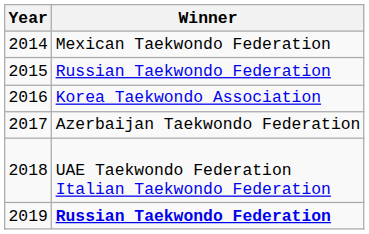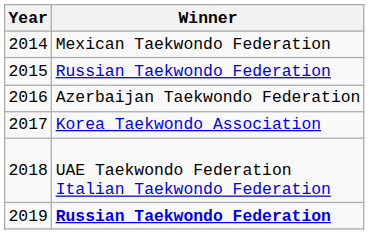(188, 98) Korea Taekwondo Association -> (208, 98) Azerbaijan Taekwondo Federation
(208, 125) Azerbaijan Taekwondo Federation -> (188, 125) Korea Taekwondo Association
